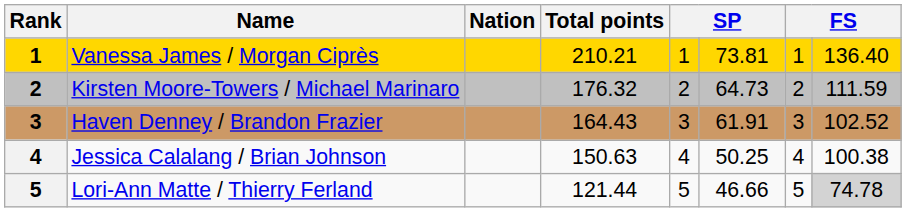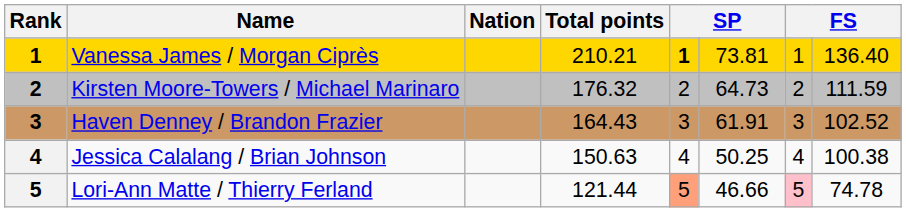(684, 55) normal -> (684, 55) bold
(684, 190) no background -> (684, 190) lightsalmon background
(798, 190) no background -> (798, 190) pink background
(856, 190) lightgrey background -> (856, 190) no background
